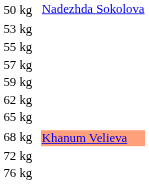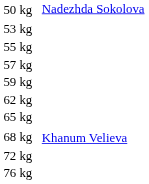(85, 138) lightsalmon background -> (85, 138) no background
